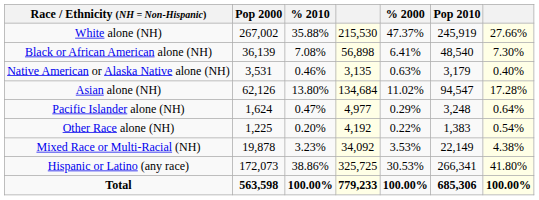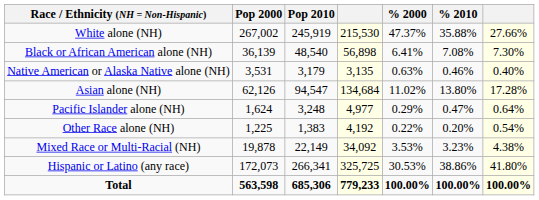columns swapped: (457, 14) <-> (310, 14)
